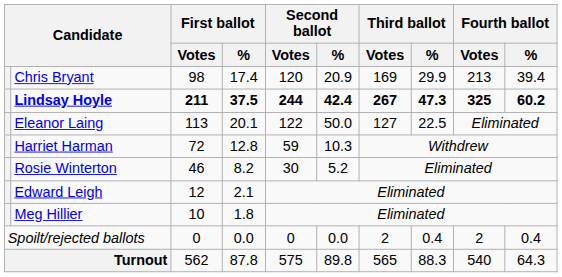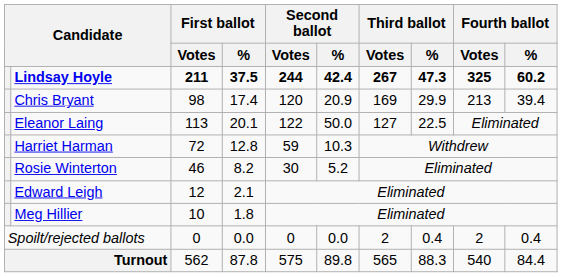rows swapped: (63, 100) <-> (54, 77)
(531, 260) 64.3 -> (531, 260) 84.4
